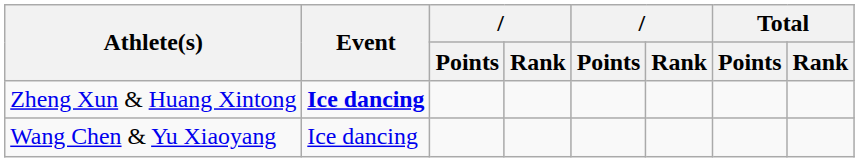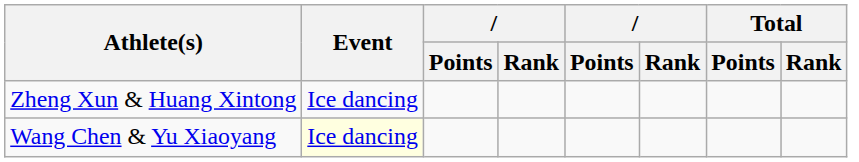(366, 99) bold -> (363, 99) normal
(363, 136) no background -> (363, 136) lightyellow background
